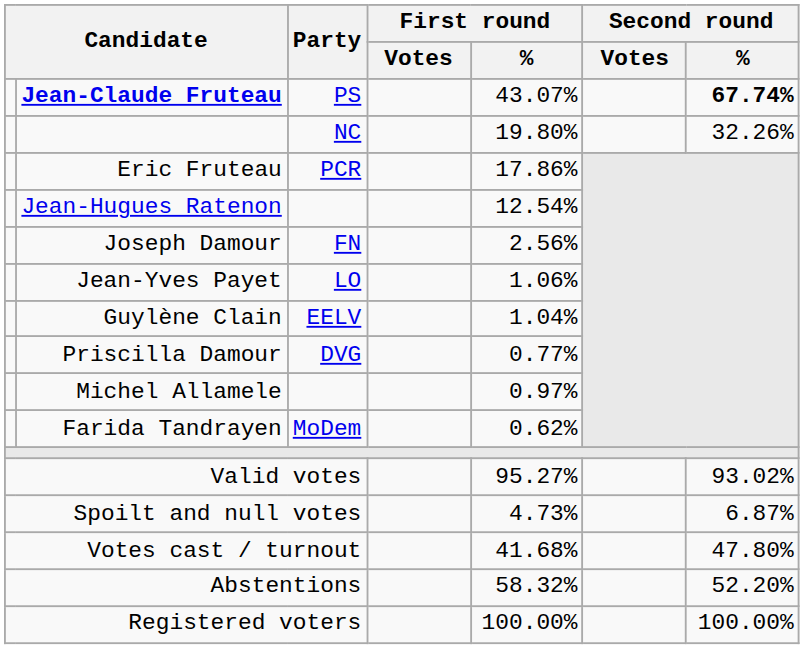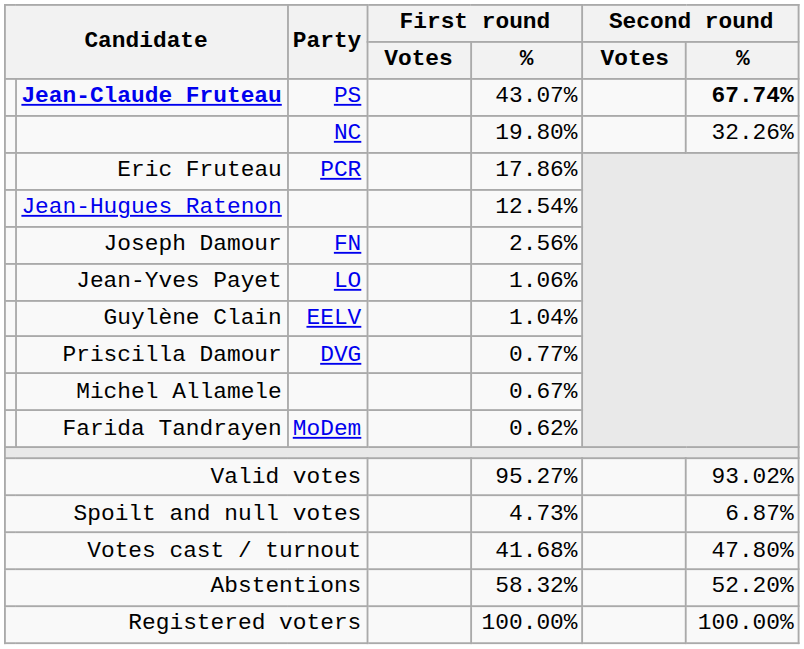(543, 393) 0.97% -> (543, 393) 0.67%
